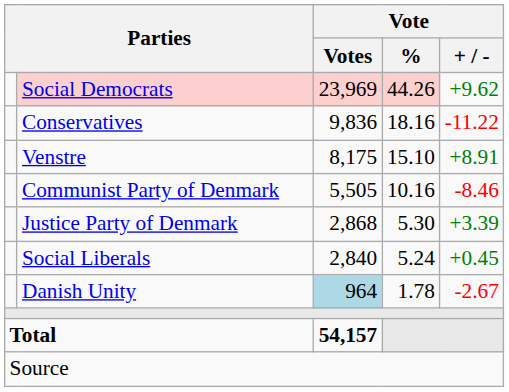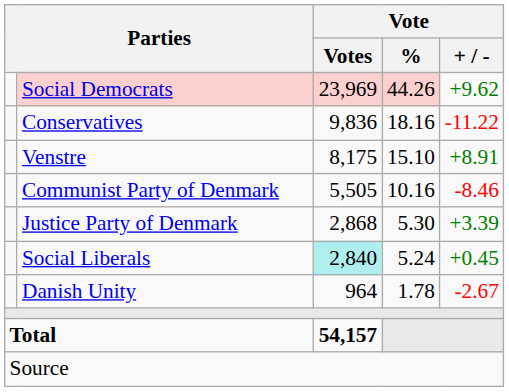(353, 257) no background -> (353, 257) paleturquoise background
(361, 291) lightblue background -> (361, 291) no background
